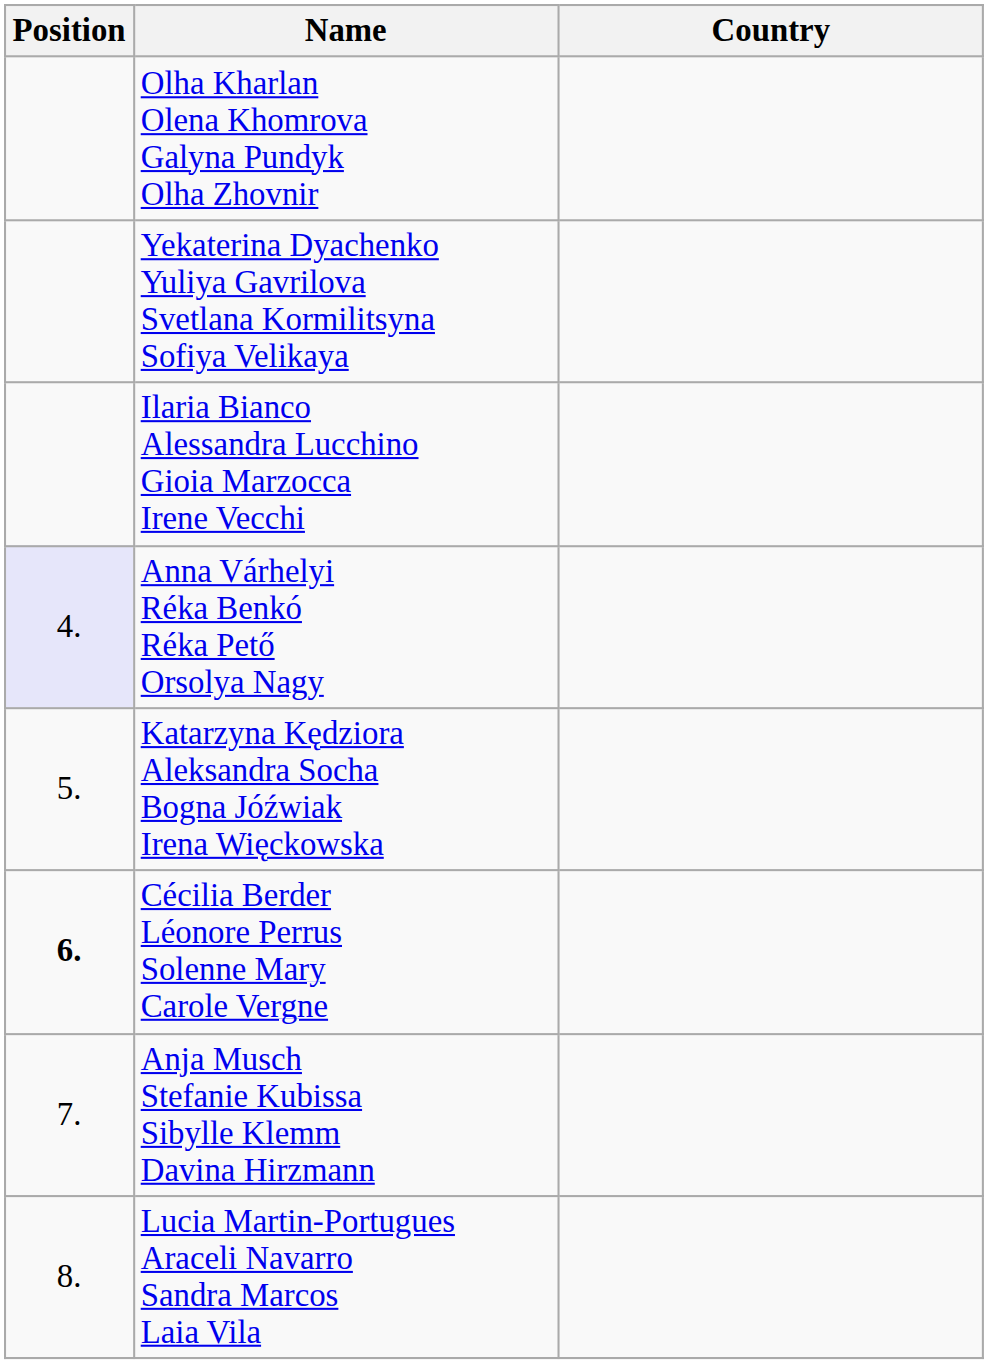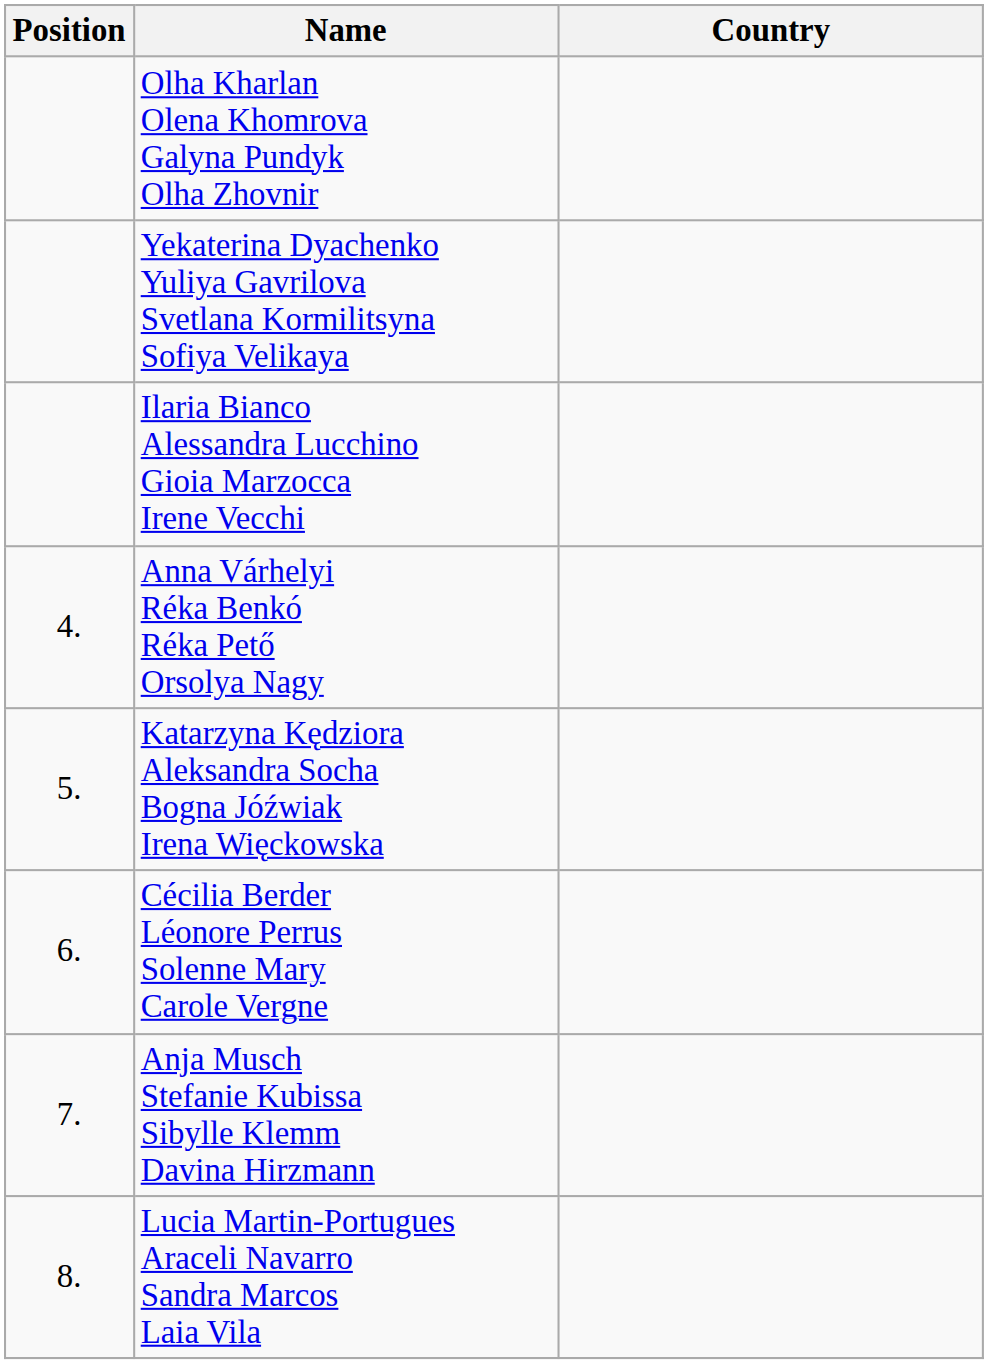(69, 626) lavender background -> (69, 626) no background
(69, 951) bold -> (69, 951) normal
